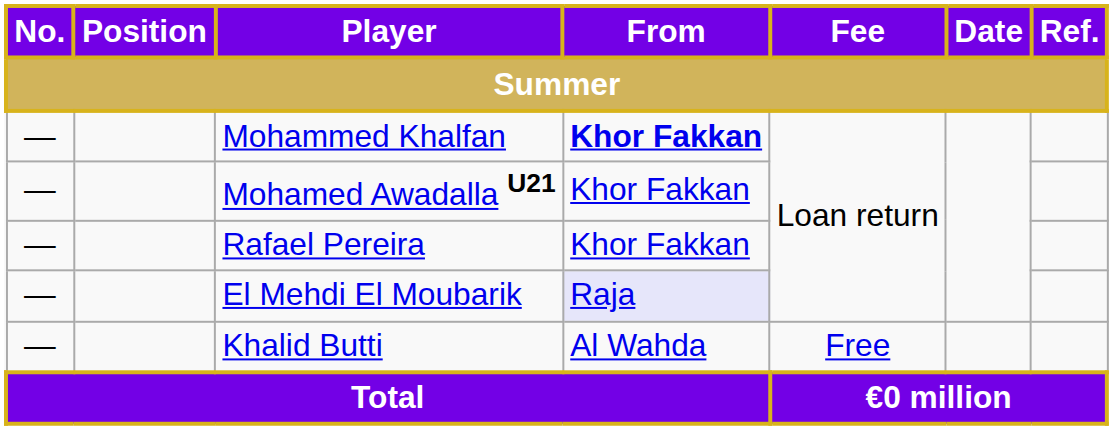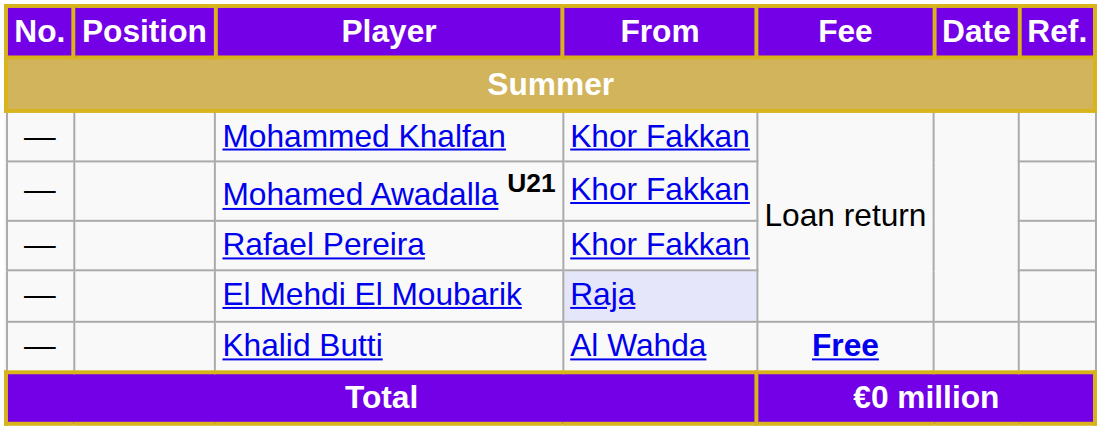(666, 136) bold -> (660, 136) normal
(858, 345) normal -> (845, 345) bold
